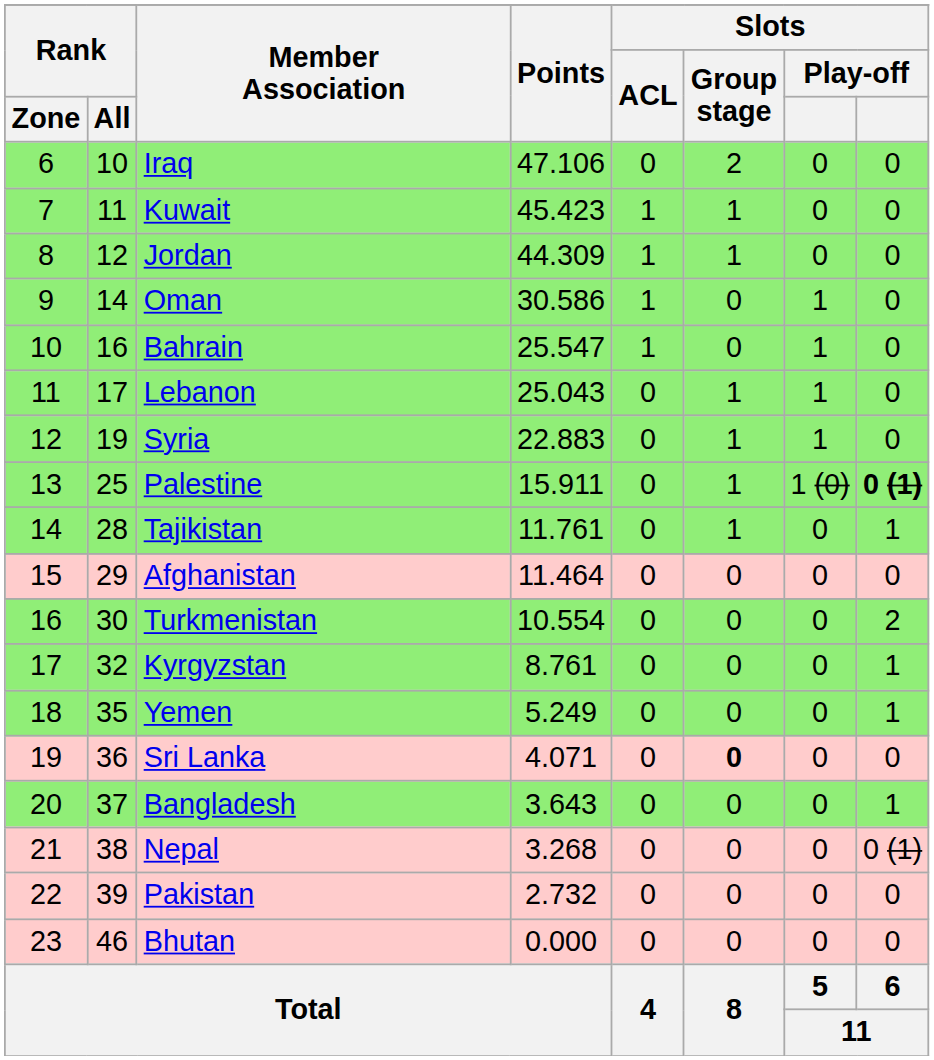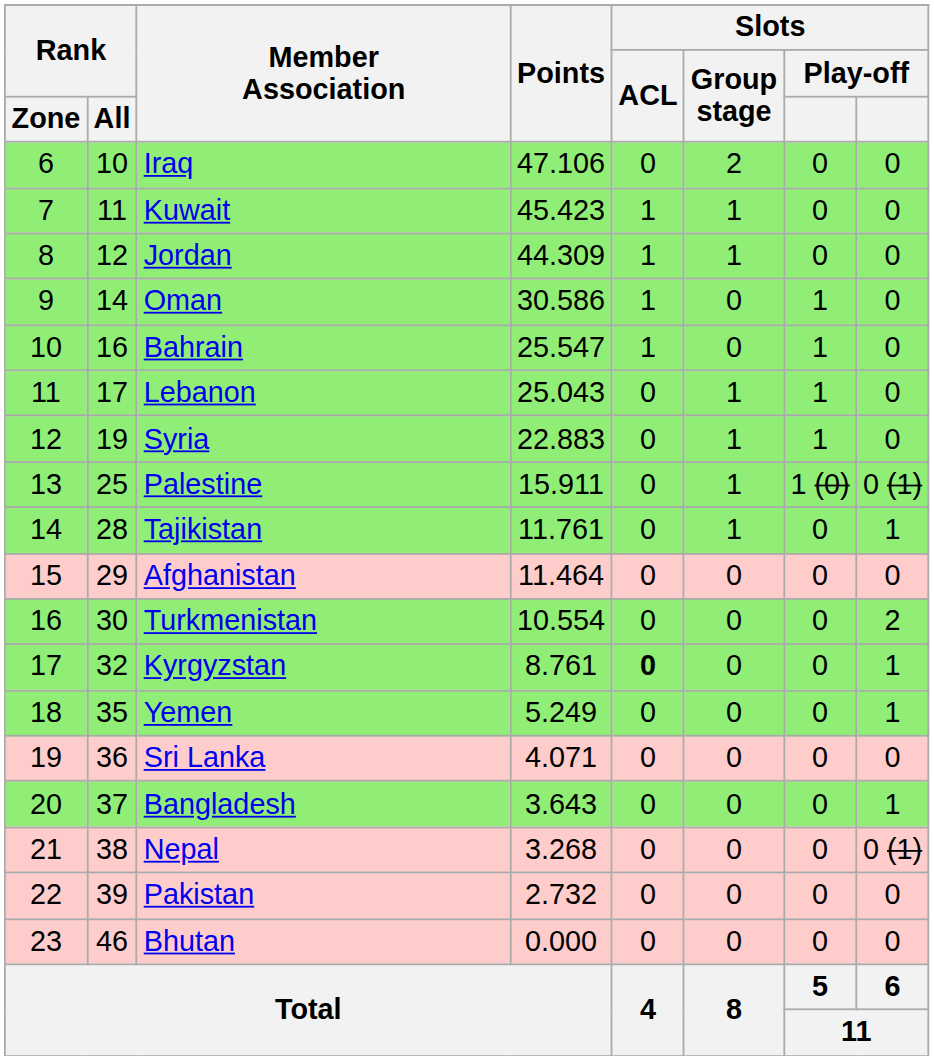(893, 484) bold -> (893, 484) normal
(648, 666) normal -> (648, 666) bold
(734, 758) bold -> (734, 758) normal
